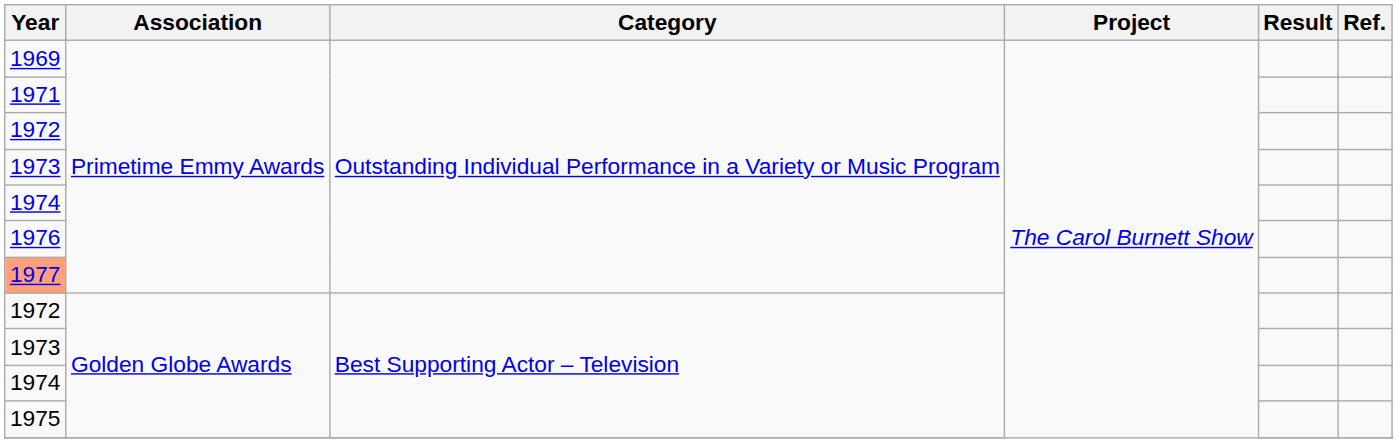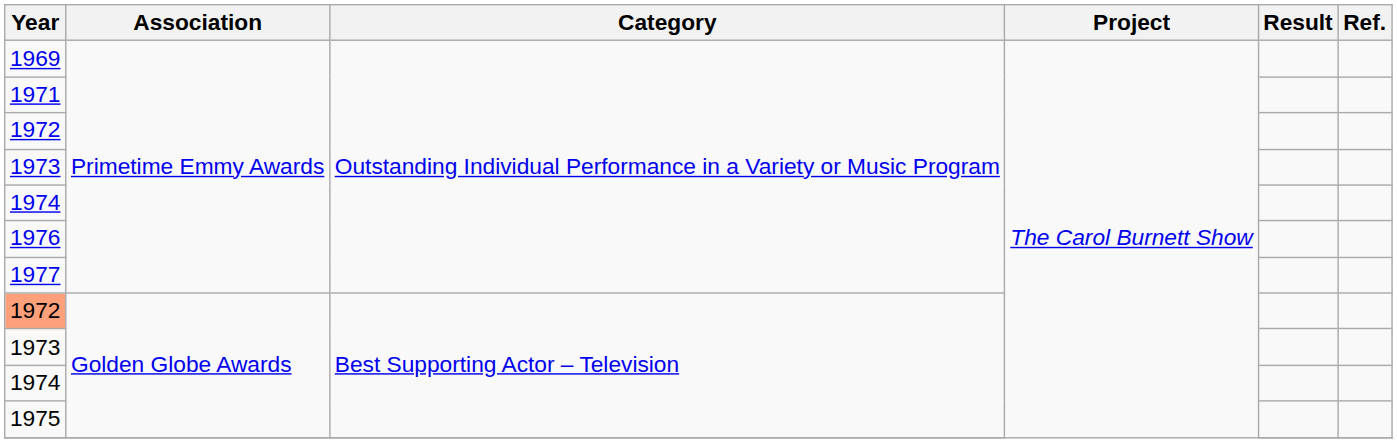(35, 274) lightsalmon background -> (35, 274) no background
(35, 310) no background -> (35, 310) lightsalmon background
